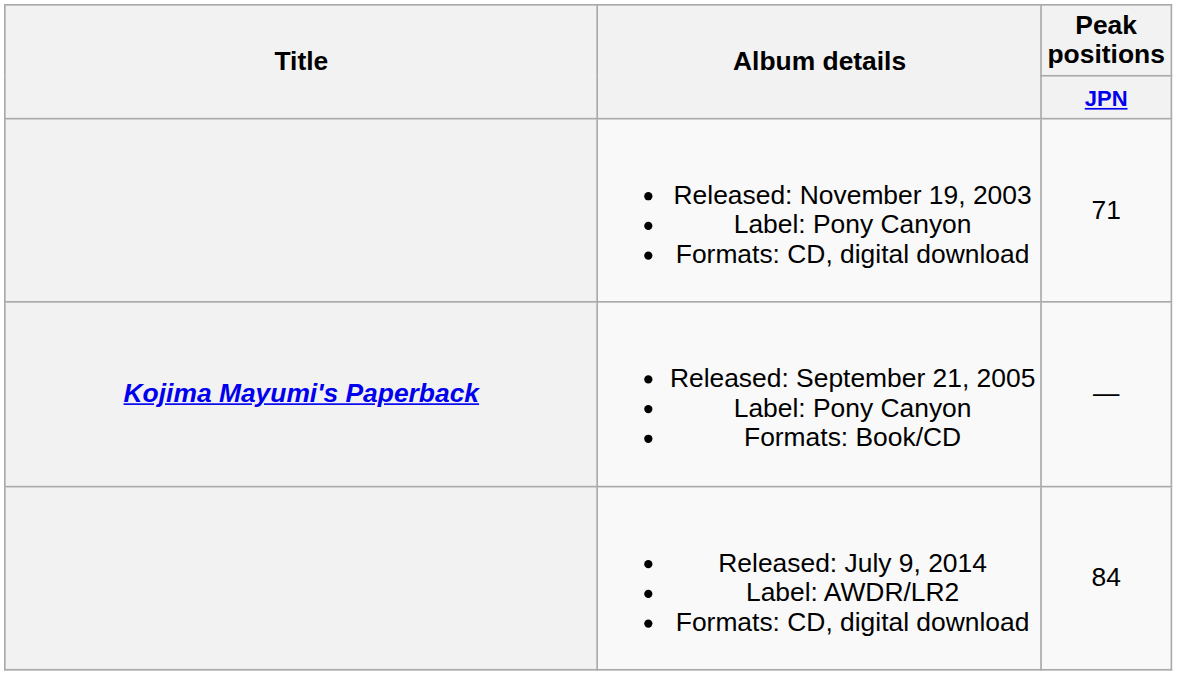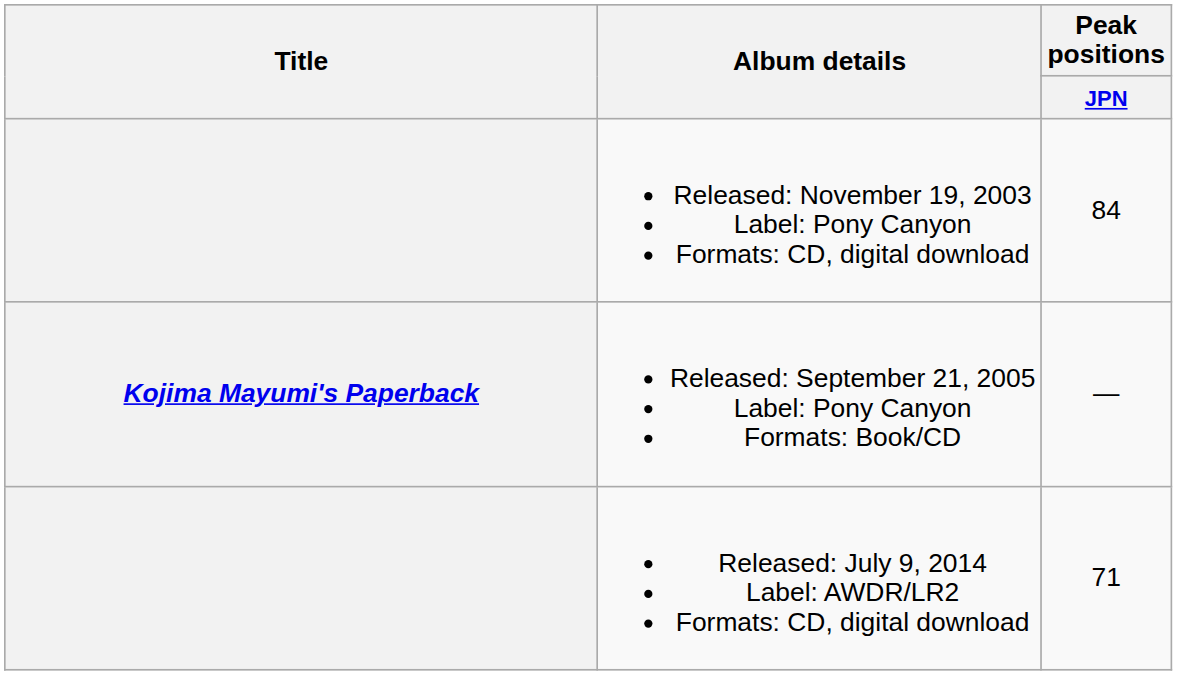(1106, 209) 71 -> (1106, 209) 84
(1106, 577) 84 -> (1106, 577) 71
